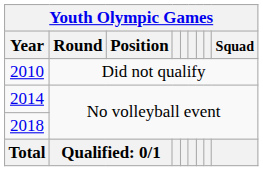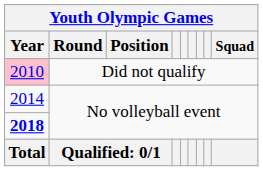(27, 71) no background -> (27, 71) pink background
(27, 125) normal -> (27, 125) bold
